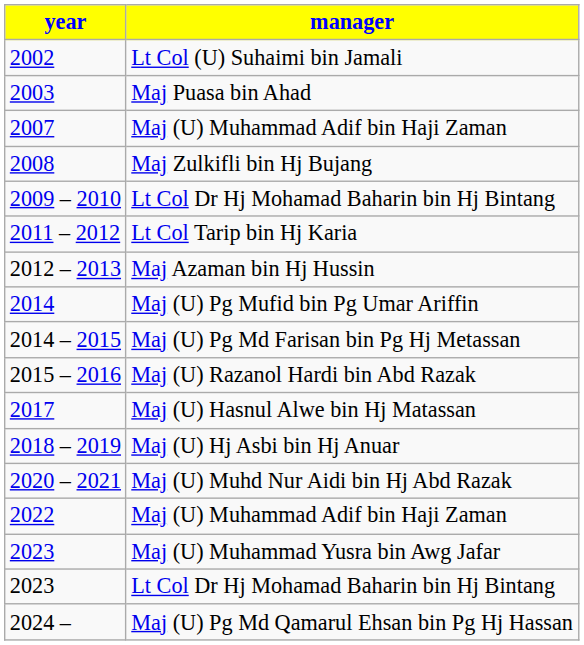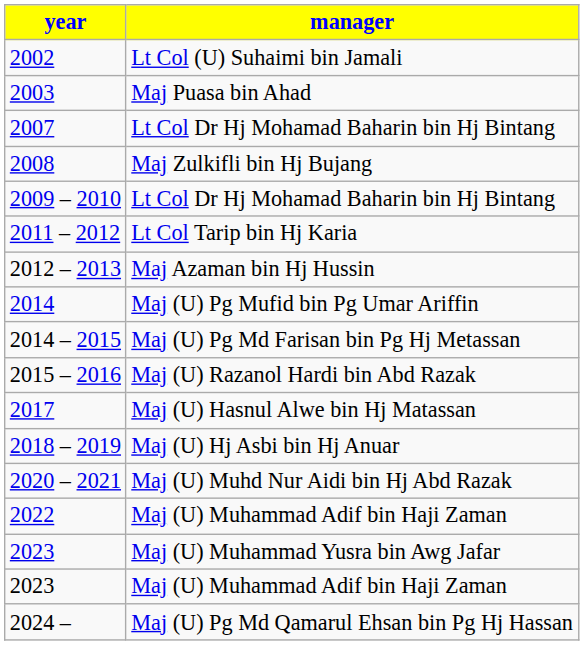(319, 127) Maj (U) Muhammad Adif bin Haji Zaman -> (343, 127) Lt Col Dr Hj Mohamad Baharin bin Hj Bintang
(343, 586) Lt Col Dr Hj Mohamad Baharin bin Hj Bintang -> (319, 586) Maj (U) Muhammad Adif bin Haji Zaman
